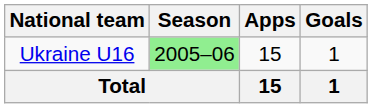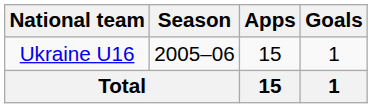(194, 53) lightgreen background -> (194, 53) no background
